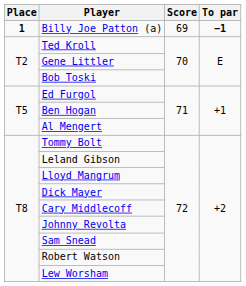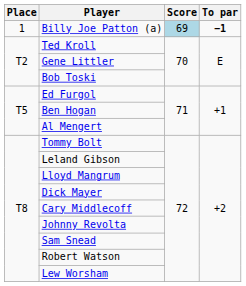(22, 29) bold -> (22, 29) normal
(182, 29) no background -> (182, 29) lightblue background
